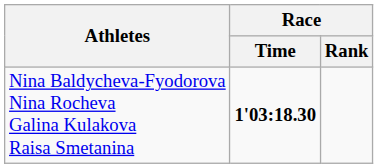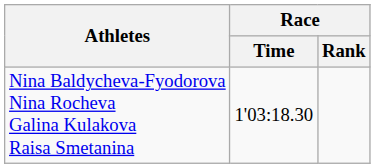(275, 115) bold -> (274, 115) normal
